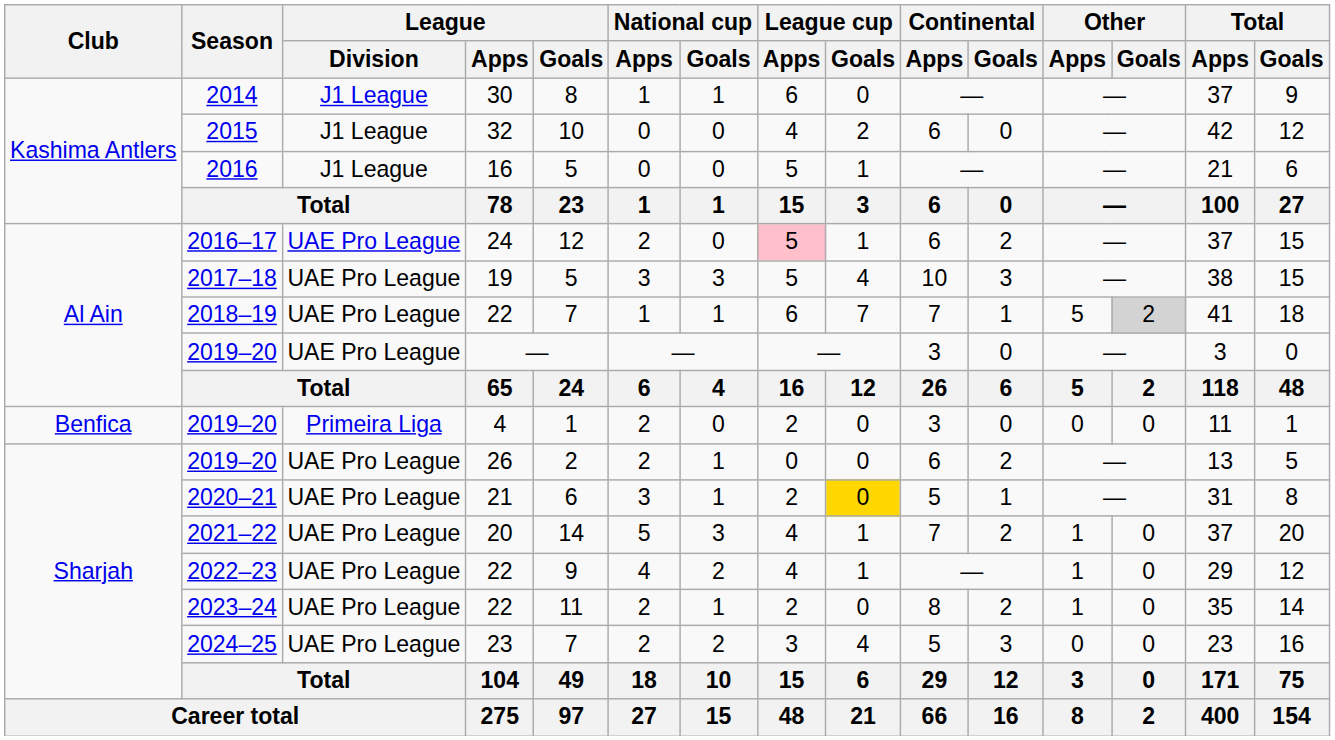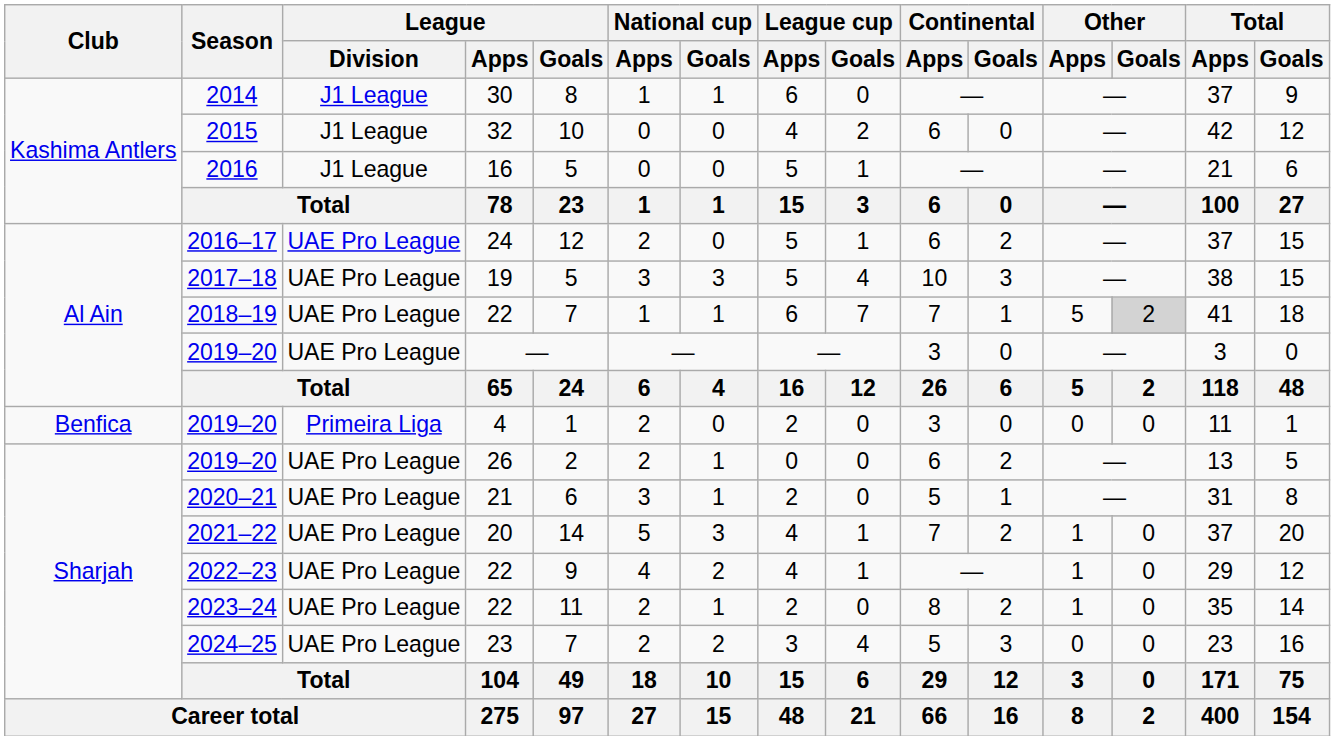(792, 242) pink background -> (792, 242) no background
(863, 497) gold background -> (863, 497) no background
